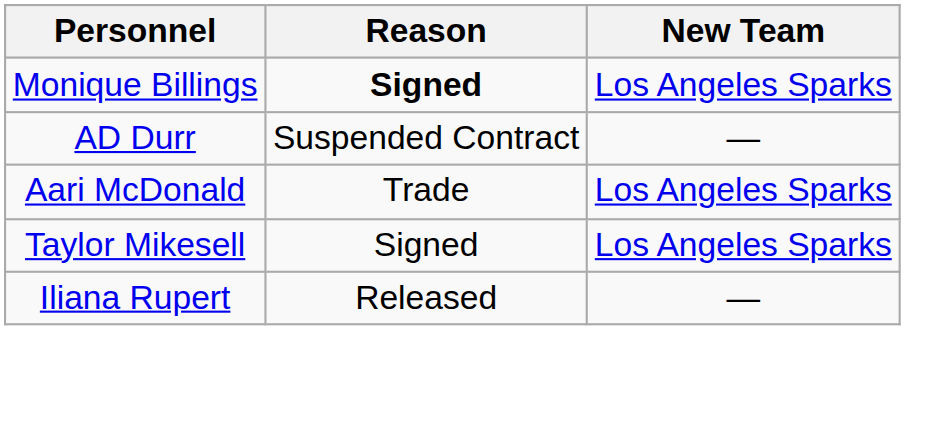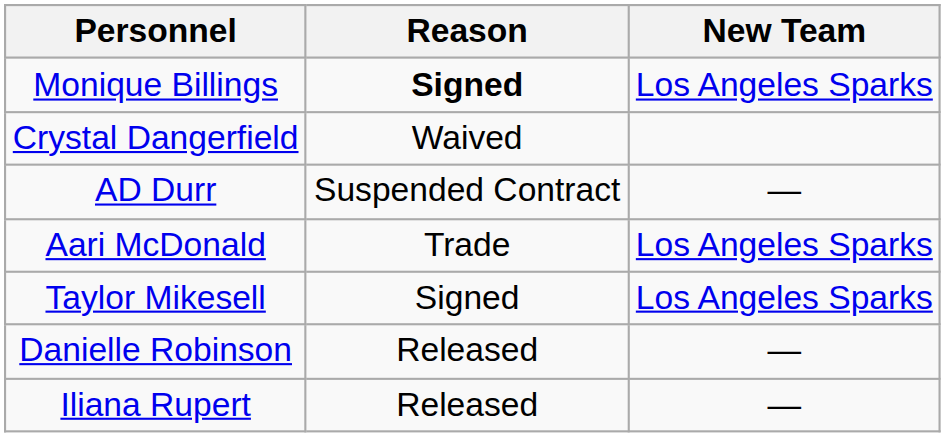+ row: (156, 137)
+ row: (156, 350)
